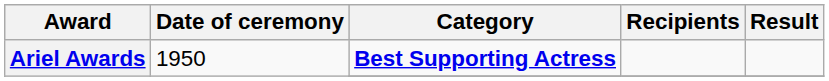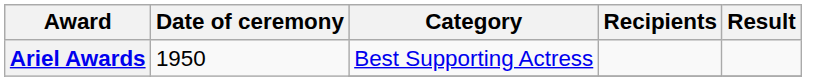(485, 57) bold -> (474, 57) normal
